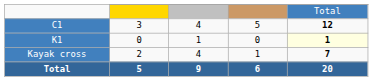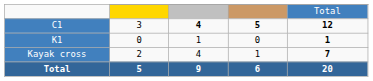(198, 26) normal -> (198, 26) bold
(258, 26) normal -> (258, 26) bold
(327, 41) lightyellow background -> (327, 41) no background
